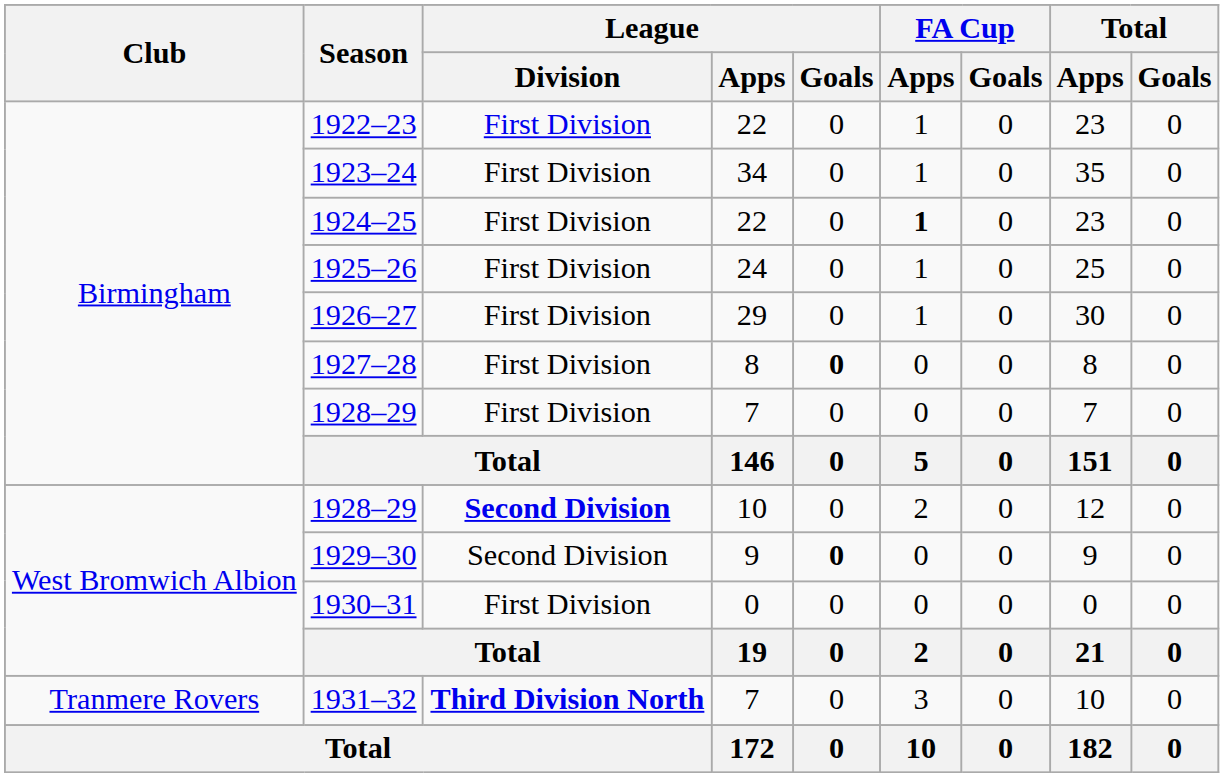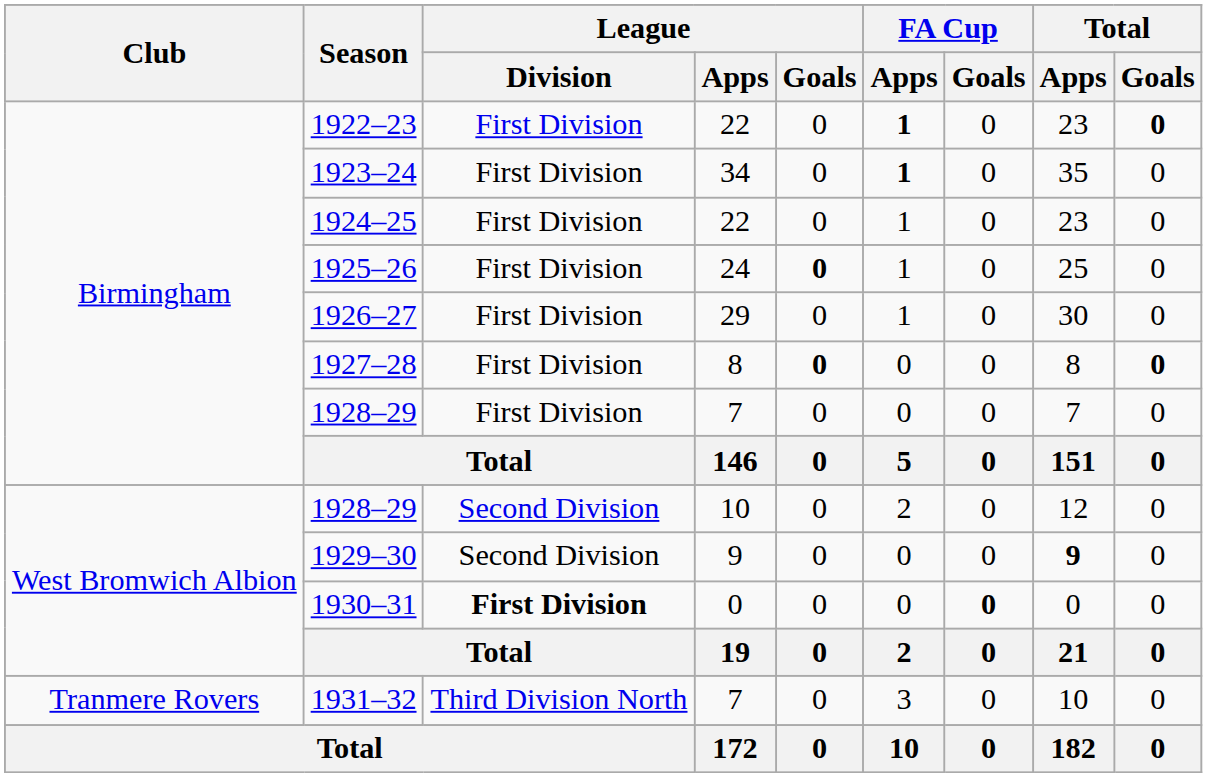(921, 124) normal -> (904, 124) bold
(1175, 124) normal -> (1158, 124) bold
(921, 172) normal -> (904, 172) bold
(921, 220) bold -> (904, 220) normal
(836, 268) normal -> (820, 268) bold
(1175, 364) normal -> (1158, 364) bold
(567, 508) bold -> (559, 508) normal
(836, 556) bold -> (820, 556) normal
(1090, 556) normal -> (1073, 556) bold
(567, 603) normal -> (559, 603) bold
(1006, 603) normal -> (989, 603) bold
(567, 699) bold -> (559, 699) normal
